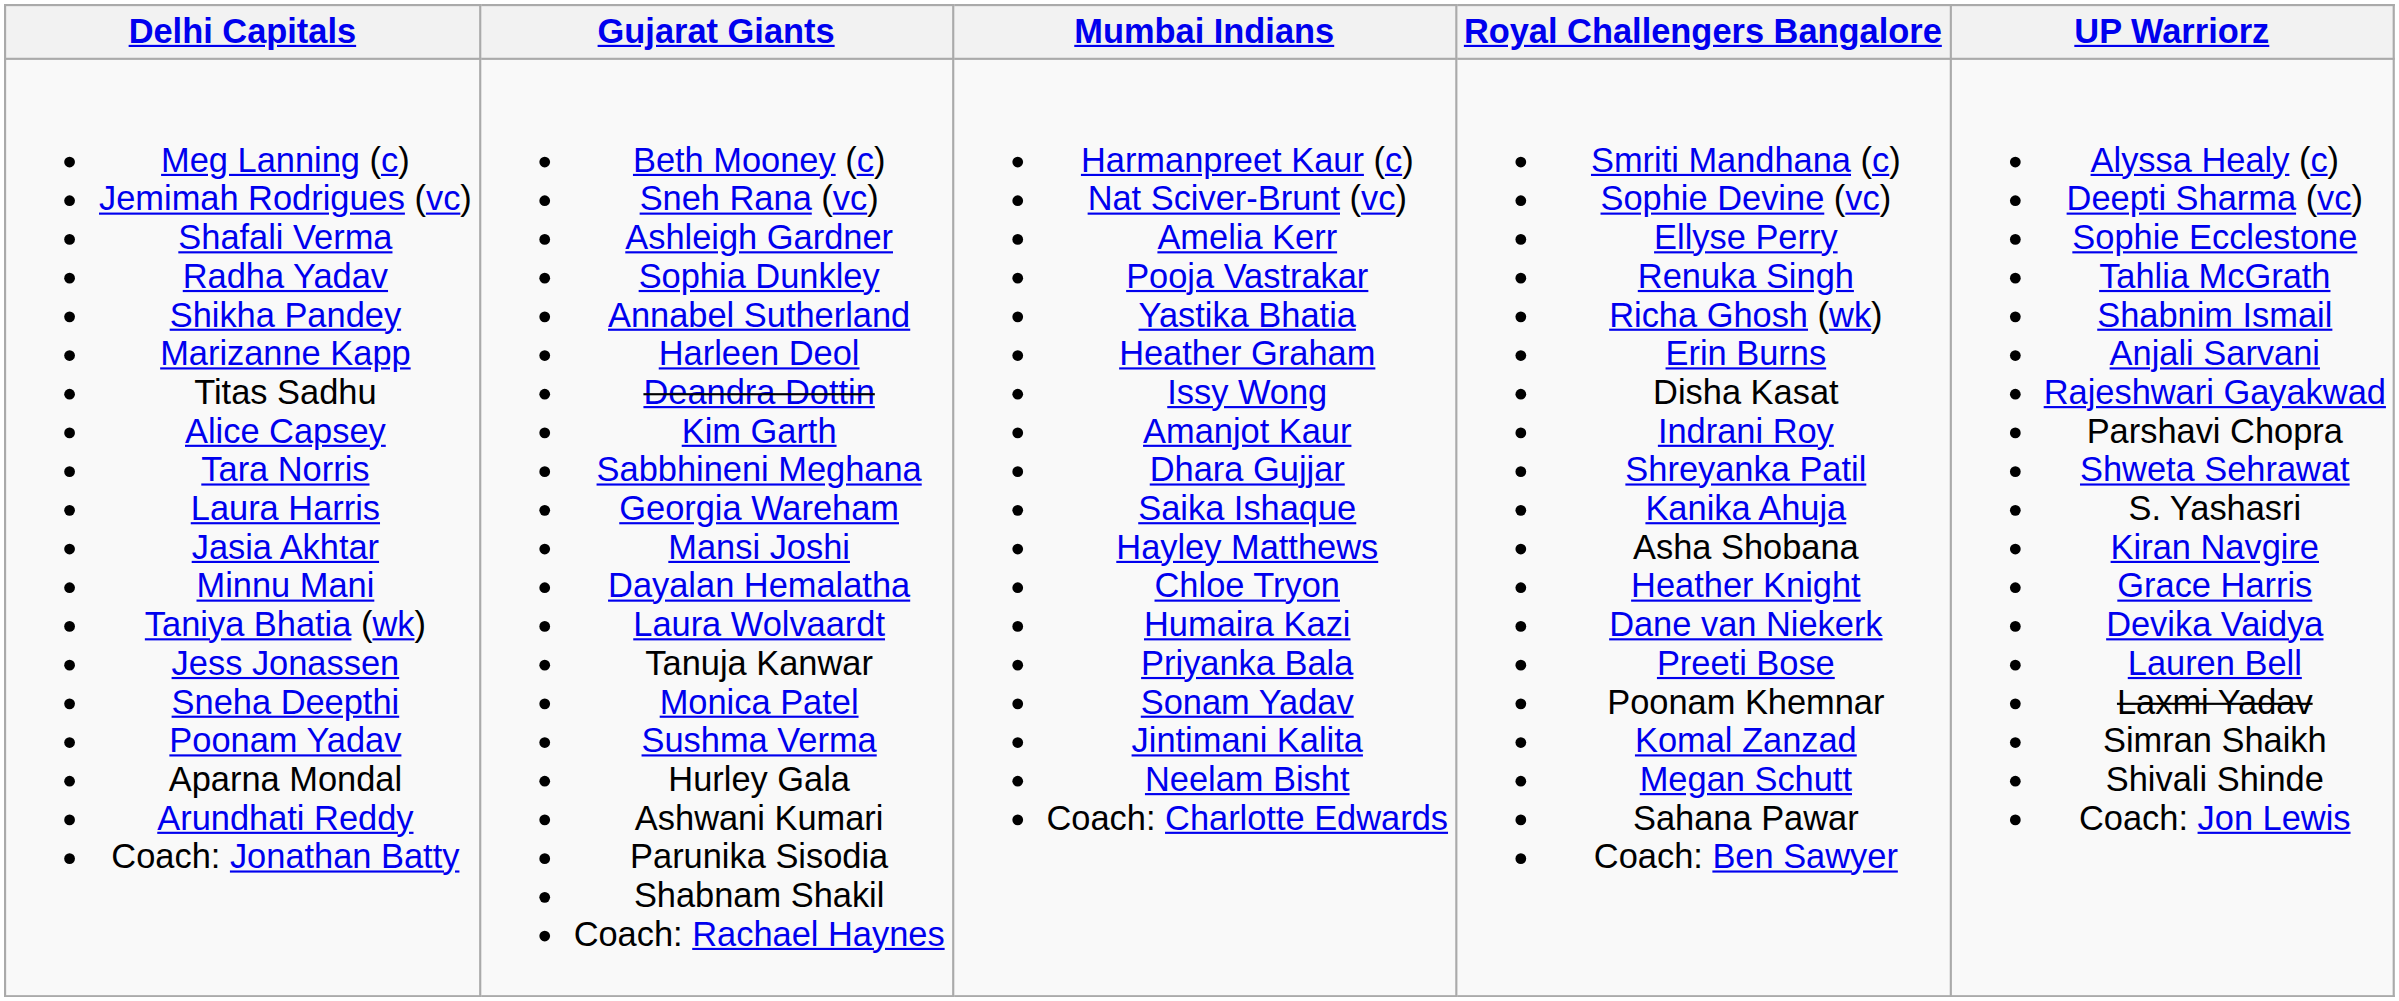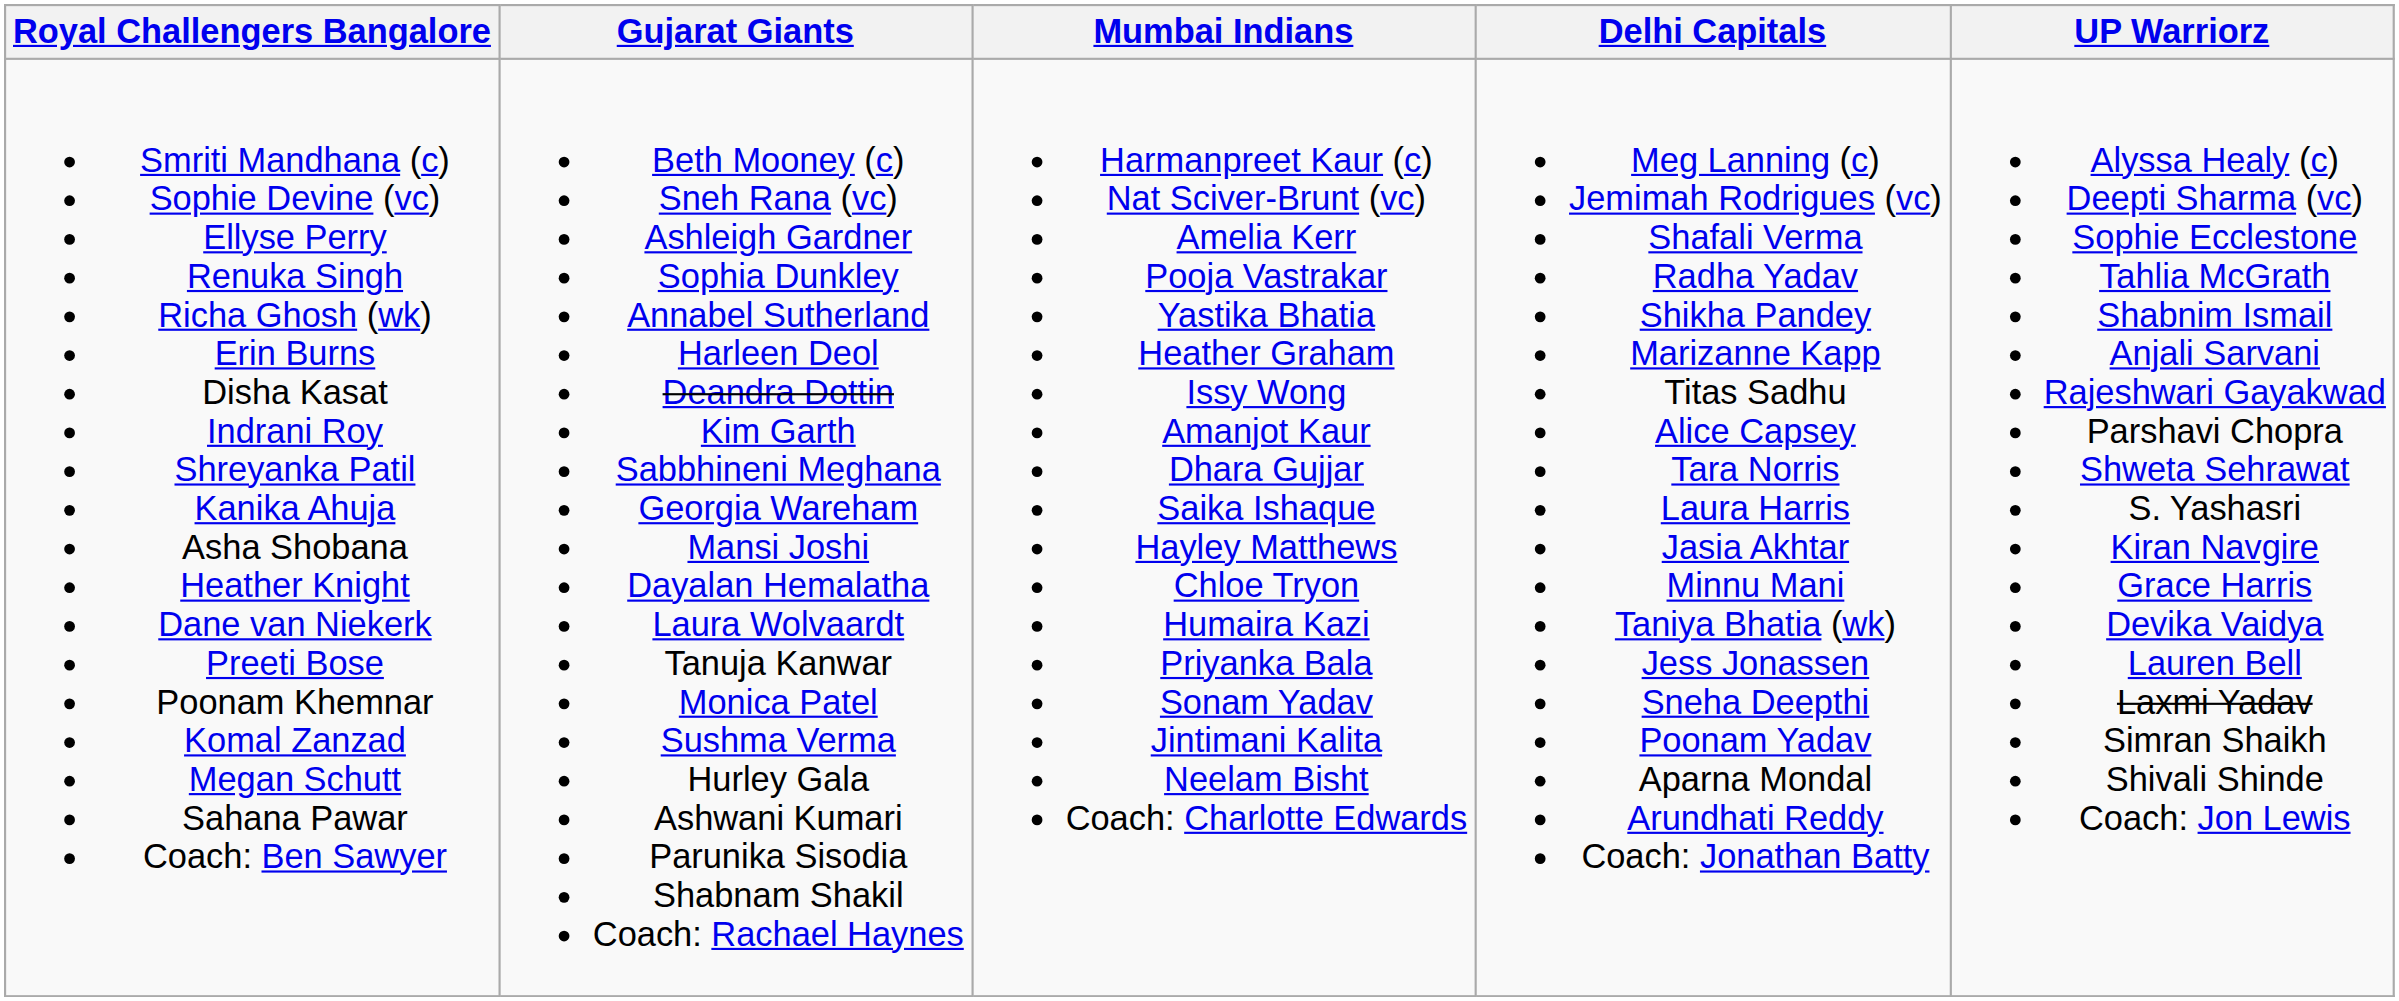columns swapped: (242, 31) <-> (1703, 31)
